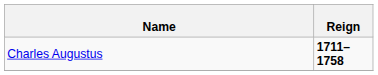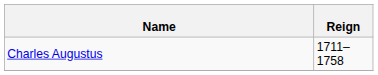(333, 53) bold -> (333, 53) normal
